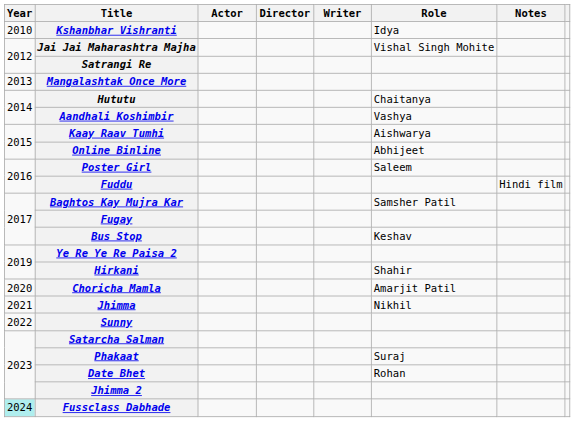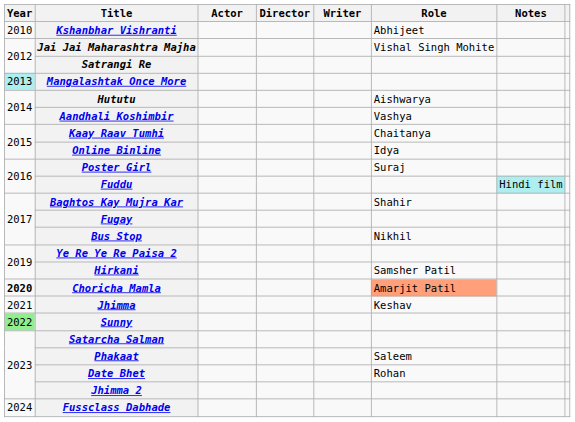(386, 30) Idya -> (399, 30) Abhijeet
(20, 82) no background -> (20, 82) paleturquoise background
(402, 99) Chaitanya -> (402, 99) Aishwarya
(402, 133) Aishwarya -> (402, 133) Chaitanya
(399, 150) Abhijeet -> (386, 150) Idya
(393, 167) Saleem -> (390, 167) Suraj
(531, 185) no background -> (531, 185) paleturquoise background
(415, 202) Samsher Patil -> (393, 202) Shahir
(393, 236) Keshav -> (393, 236) Nikhil
(393, 270) Shahir -> (415, 270) Samsher Patil
(20, 288) normal -> (20, 288) bold
(415, 288) no background -> (415, 288) lightsalmon background
(393, 305) Nikhil -> (393, 305) Keshav
(20, 322) no background -> (20, 322) lightgreen background
(390, 356) Suraj -> (393, 356) Saleem
(20, 408) paleturquoise background -> (20, 408) no background
